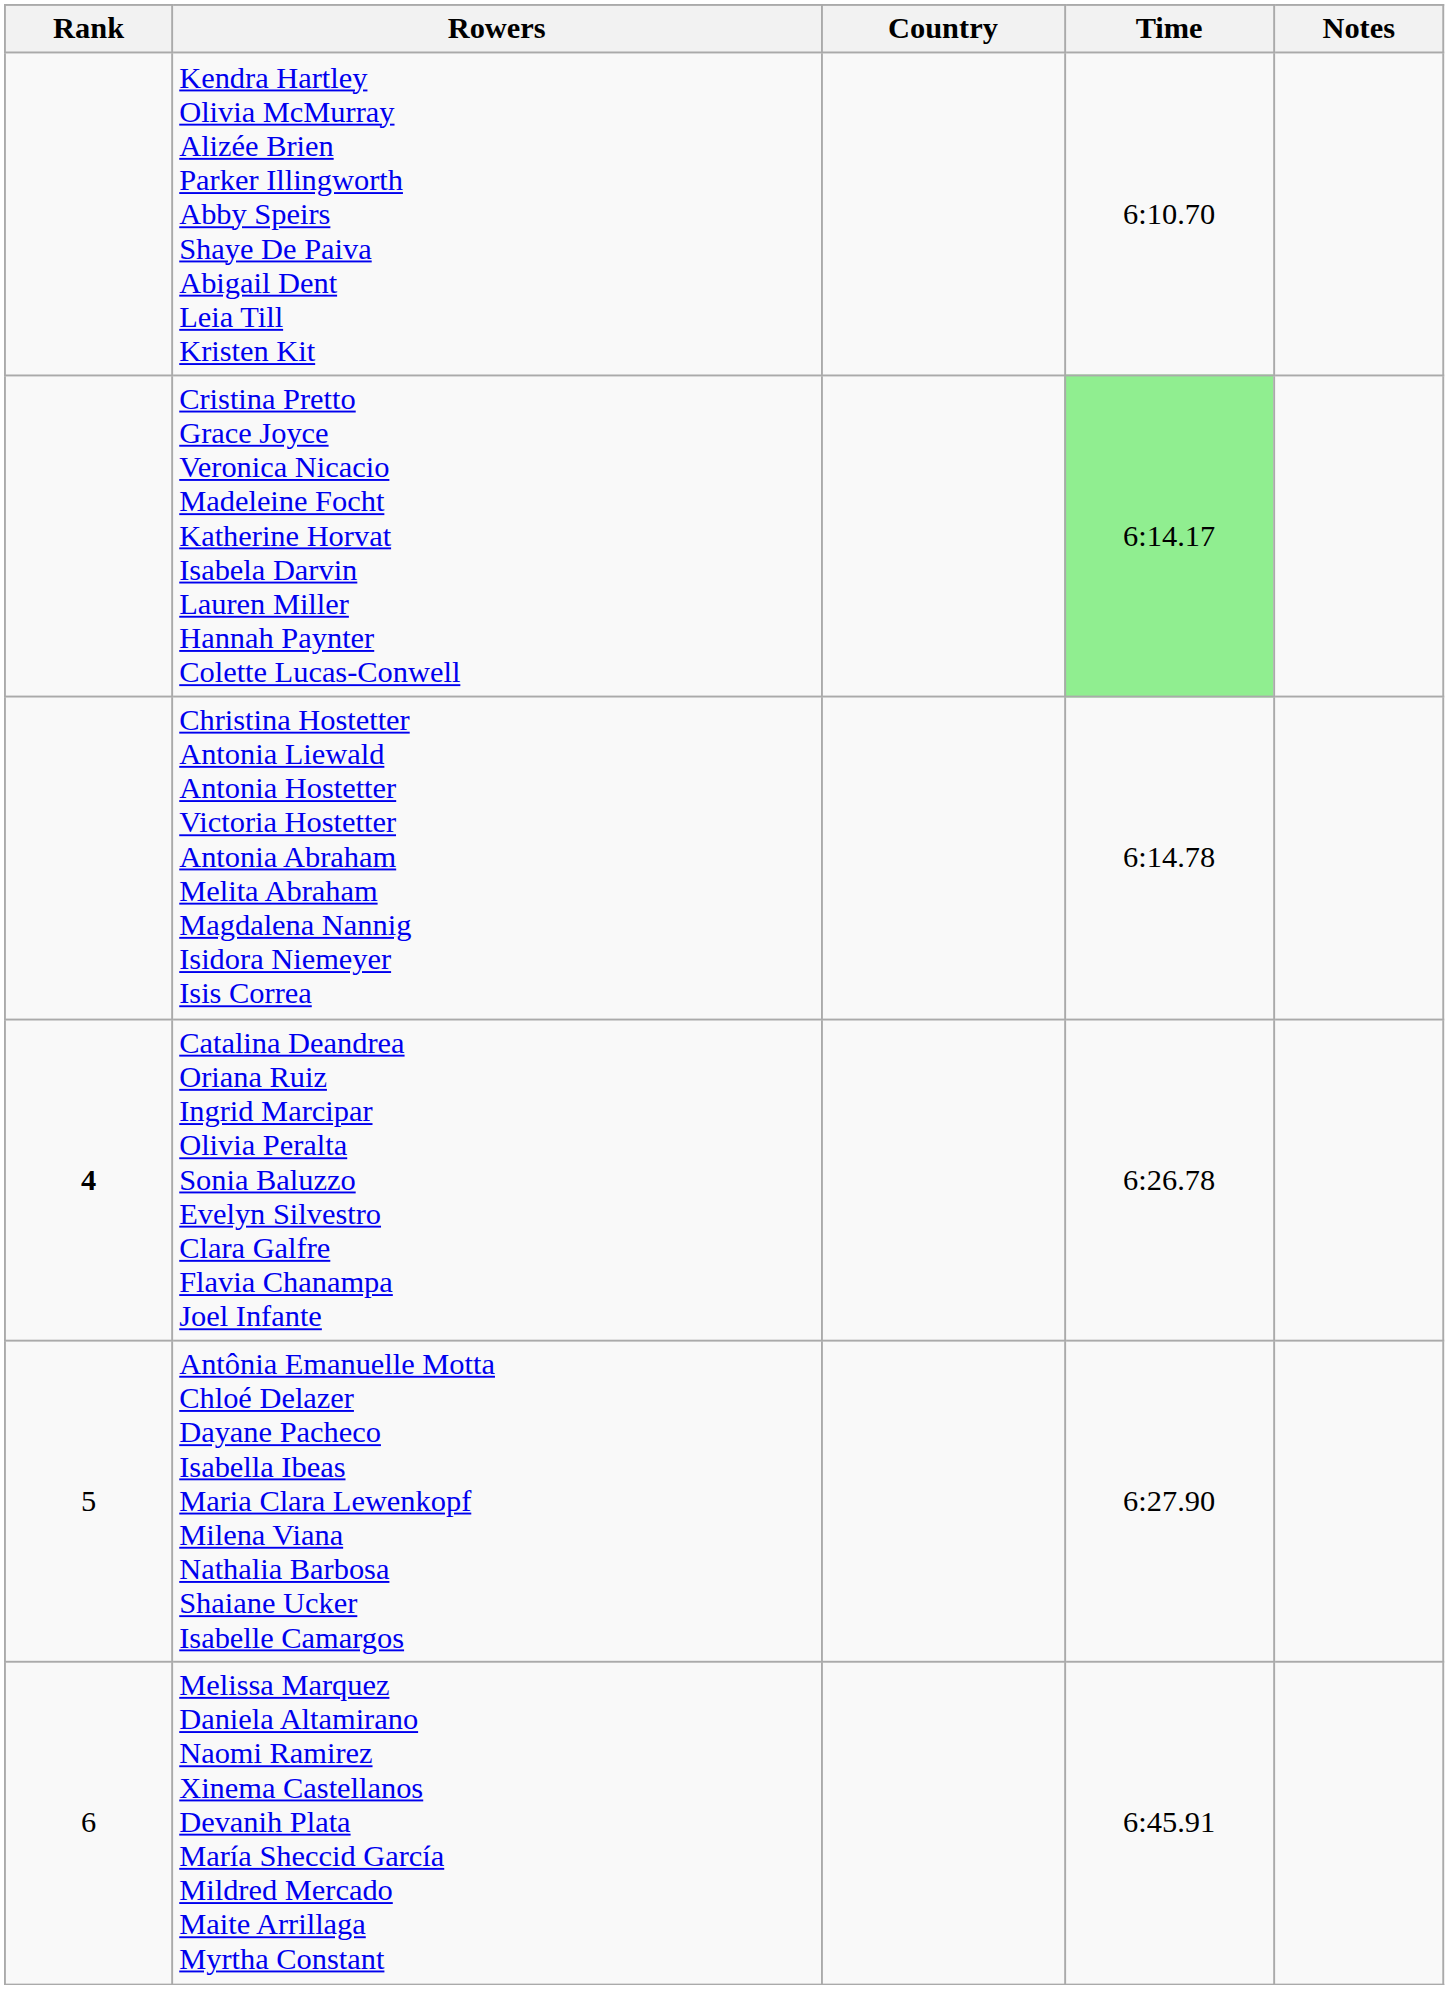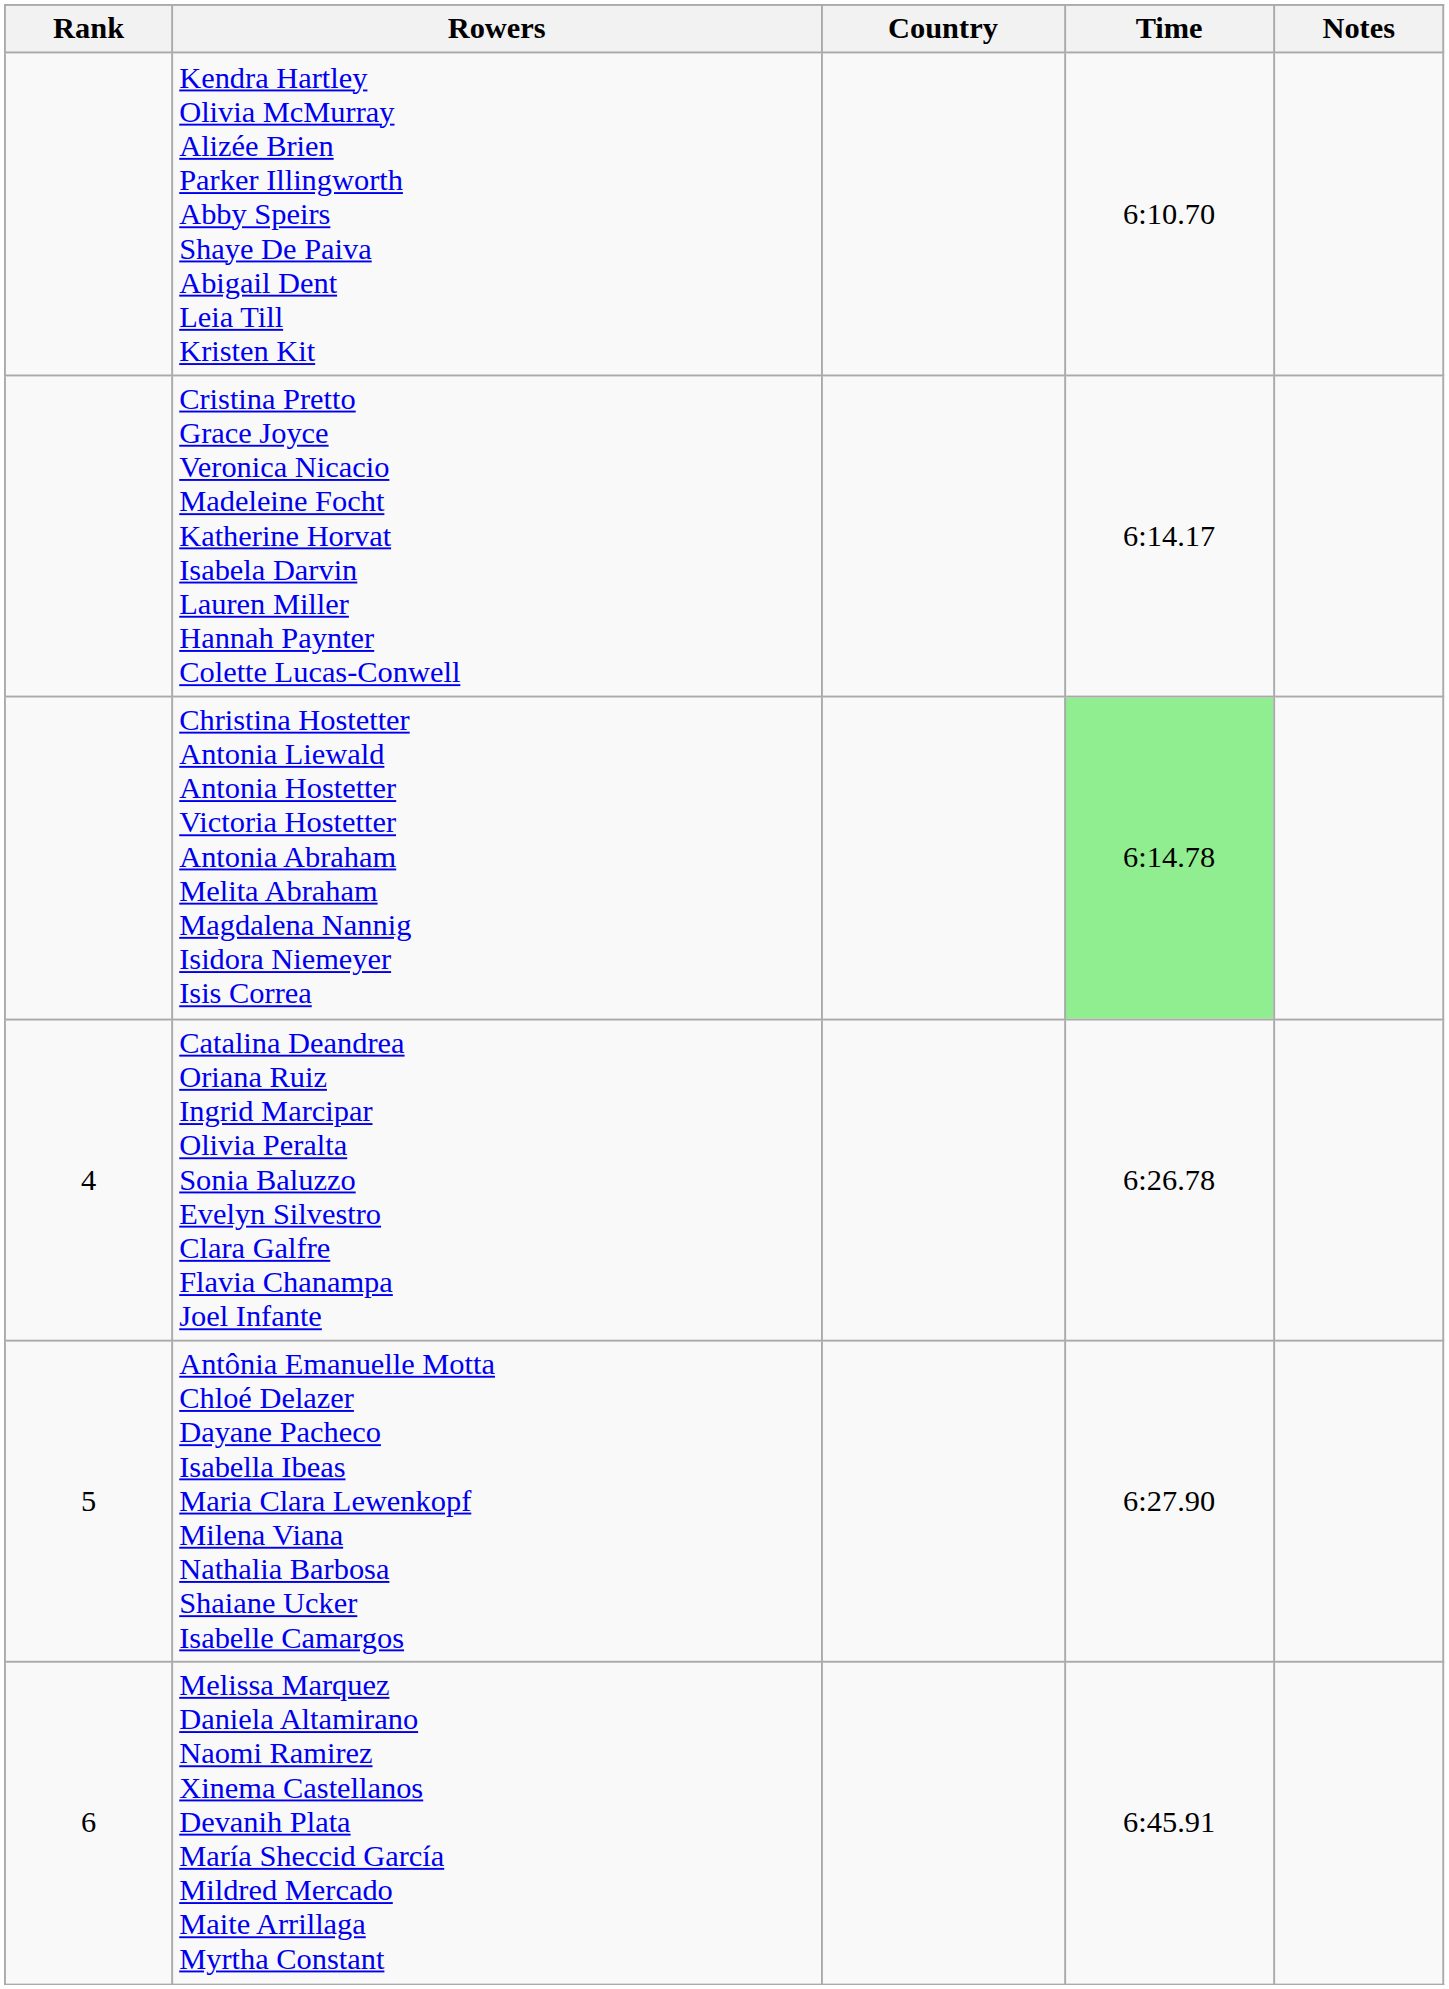(1169, 535) lightgreen background -> (1169, 535) no background
(1169, 857) no background -> (1169, 857) lightgreen background
(89, 1179) bold -> (89, 1179) normal
